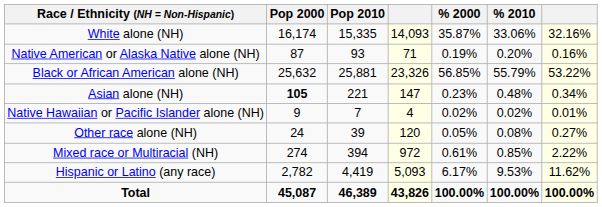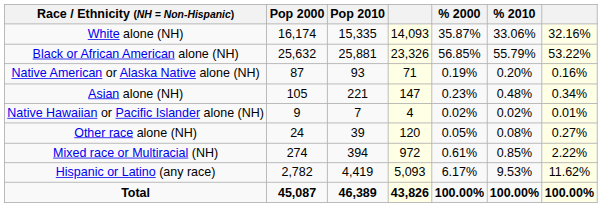rows swapped: (136, 73) <-> (136, 53)
(297, 93) bold -> (297, 93) normal
